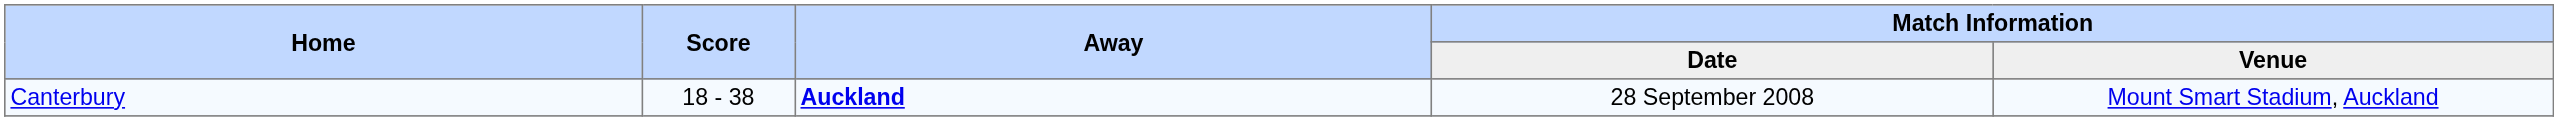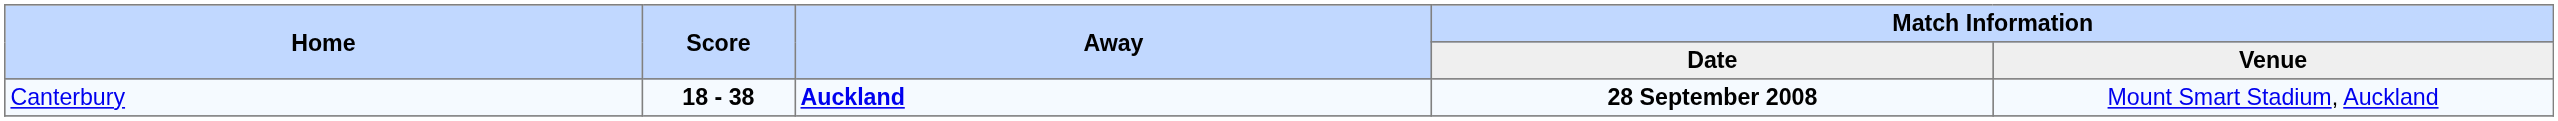(718, 97) normal -> (718, 97) bold
(1712, 97) normal -> (1712, 97) bold
